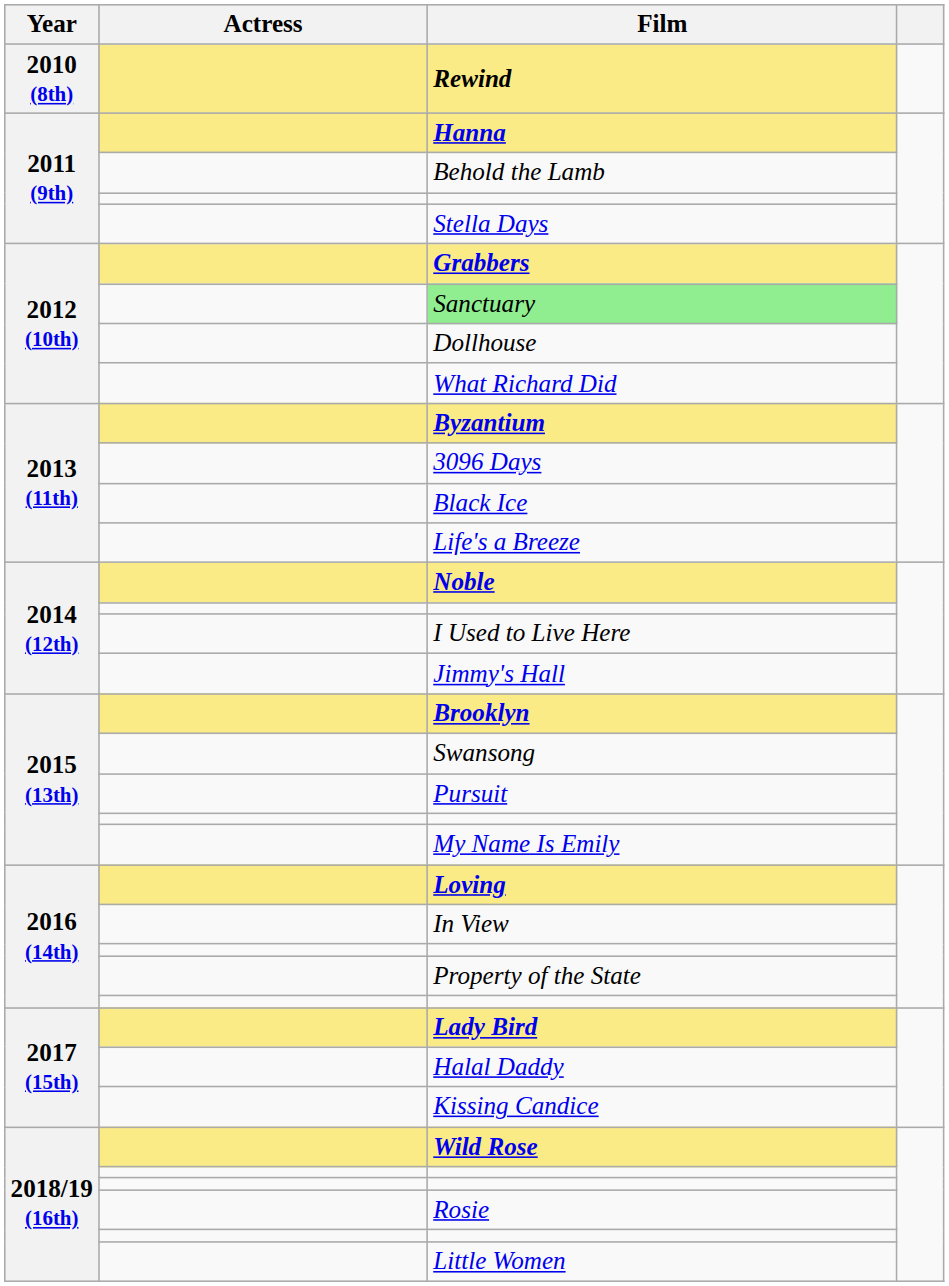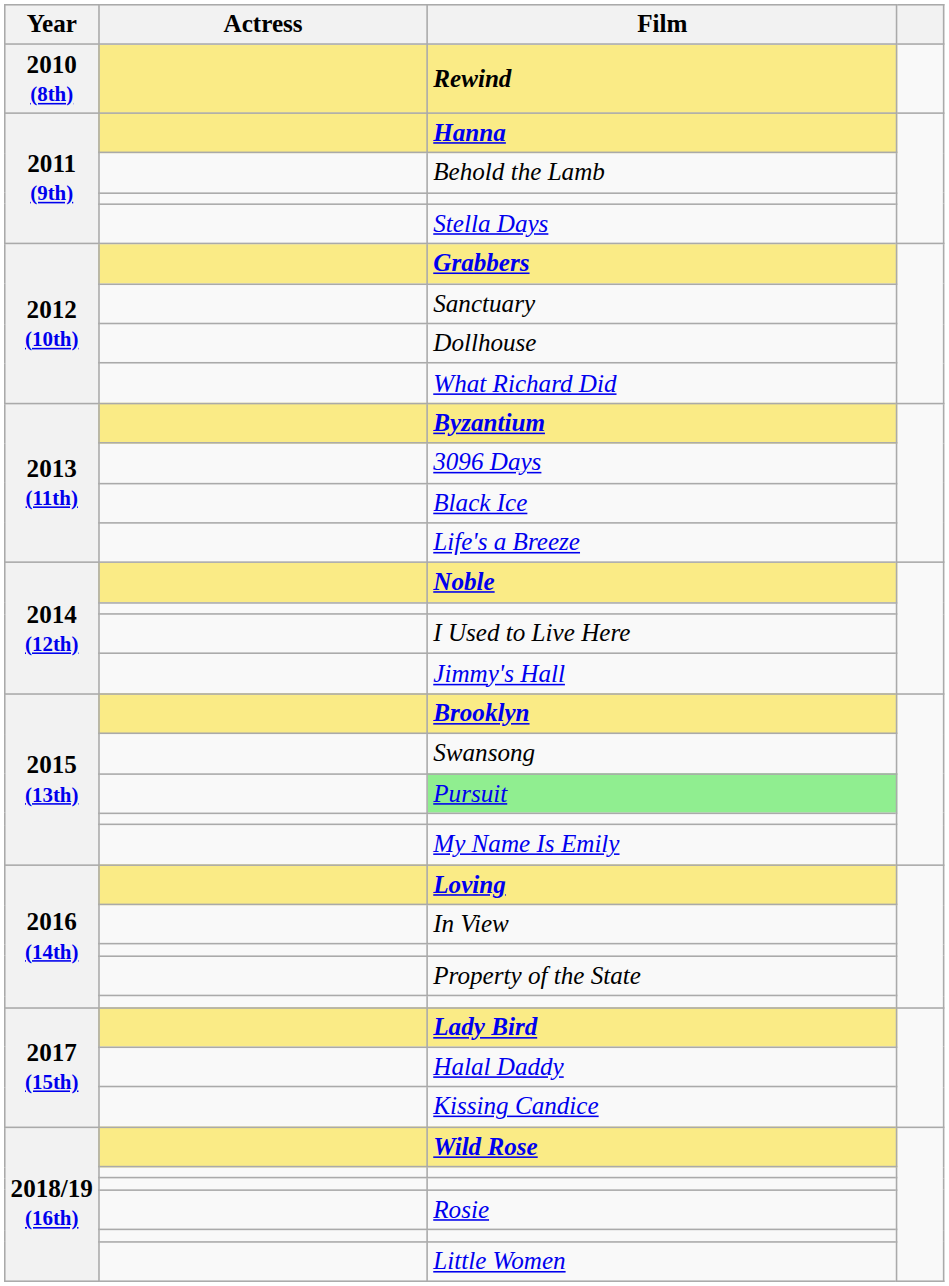(484, 303) lightgreen background -> (484, 303) no background
(470, 792) no background -> (470, 792) lightgreen background
